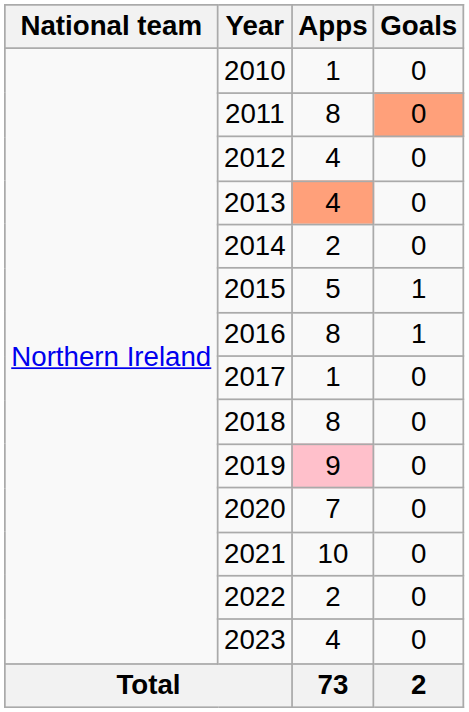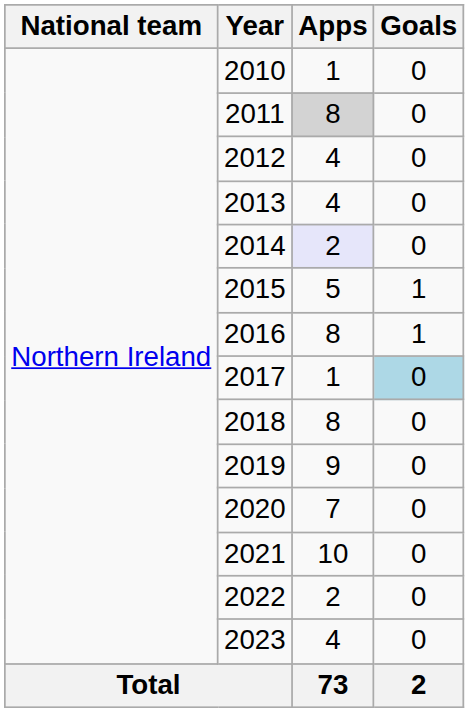(333, 114) no background -> (333, 114) lightgrey background
(419, 114) lightsalmon background -> (419, 114) no background
(333, 202) lightsalmon background -> (333, 202) no background
(333, 245) no background -> (333, 245) lavender background
(419, 377) no background -> (419, 377) lightblue background
(333, 465) pink background -> (333, 465) no background
